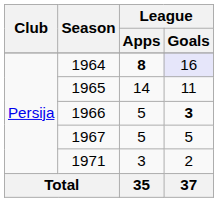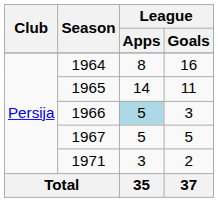(142, 64) bold -> (142, 64) normal
(189, 64) lavender background -> (189, 64) no background
(142, 112) no background -> (142, 112) lightblue background
(189, 112) bold -> (189, 112) normal
